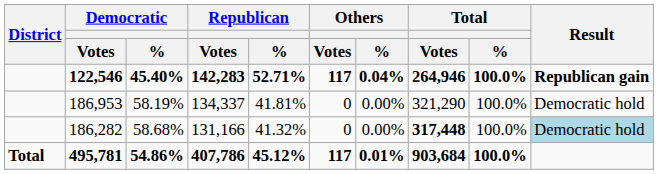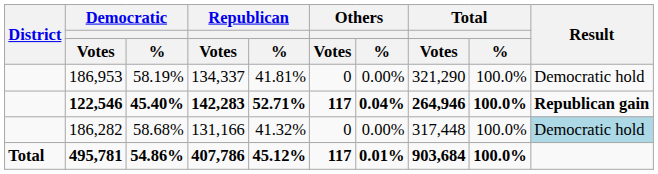rows swapped: (96, 103) <-> (96, 77)
(439, 129) bold -> (439, 129) normal
